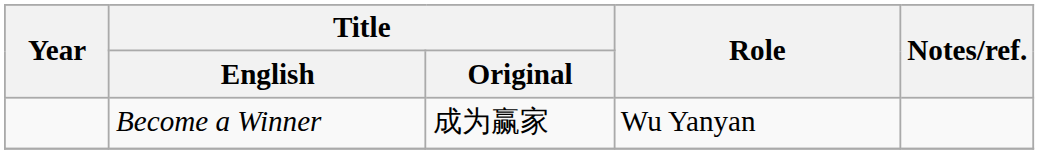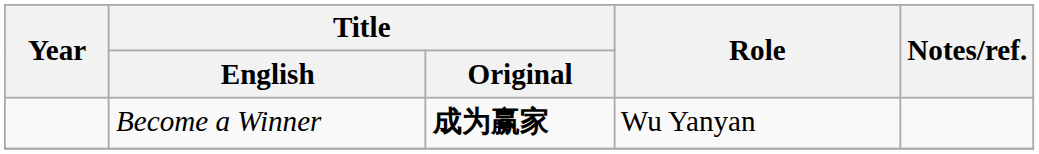(491, 121) normal -> (491, 121) bold
